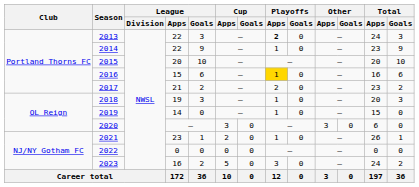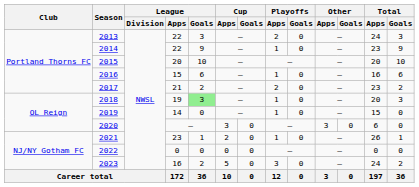(276, 36) bold -> (276, 36) normal
(276, 74) gold background -> (276, 74) no background
(202, 100) no background -> (202, 100) lightgreen background
